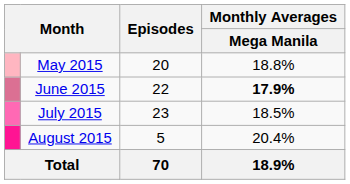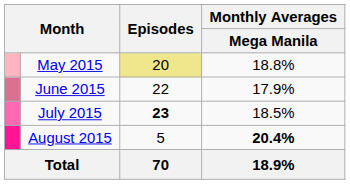(161, 65) no background -> (161, 65) khaki background
(273, 89) bold -> (273, 89) normal
(161, 113) normal -> (161, 113) bold
(273, 137) normal -> (273, 137) bold
